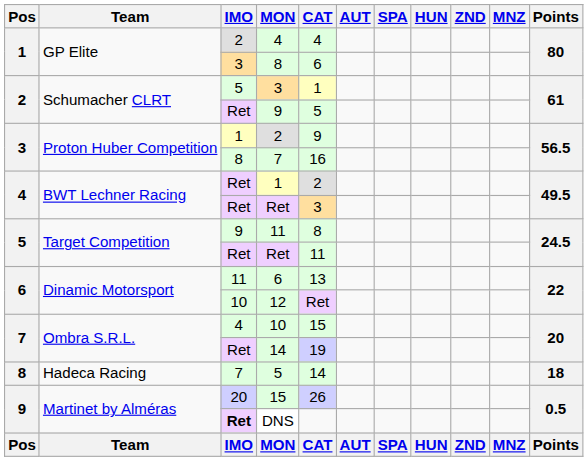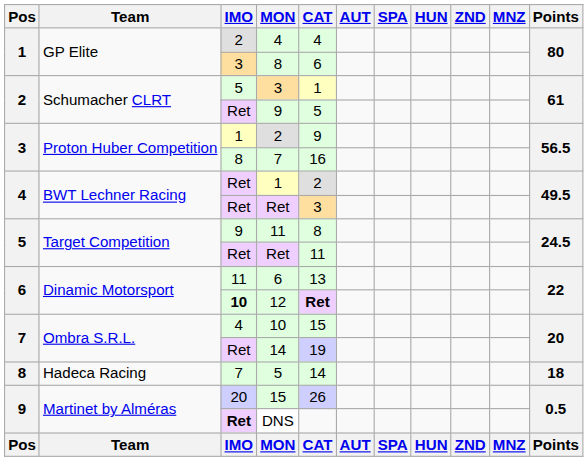(239, 302) normal -> (239, 302) bold
(318, 302) normal -> (318, 302) bold
